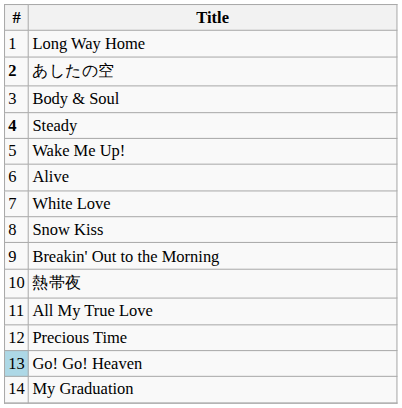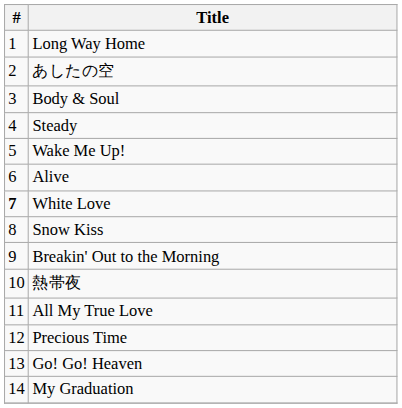(12, 71) bold -> (12, 71) normal
(12, 125) bold -> (12, 125) normal
(12, 203) normal -> (12, 203) bold
(17, 363) lightblue background -> (17, 363) no background
